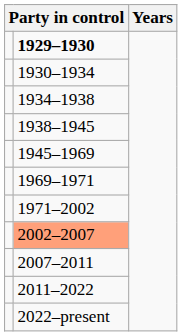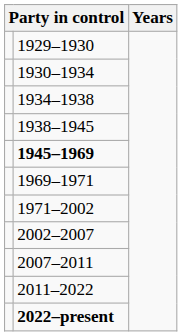(56, 45) bold -> (56, 45) normal
(56, 153) normal -> (56, 153) bold
(56, 235) lightsalmon background -> (56, 235) no background
(64, 316) normal -> (65, 316) bold
